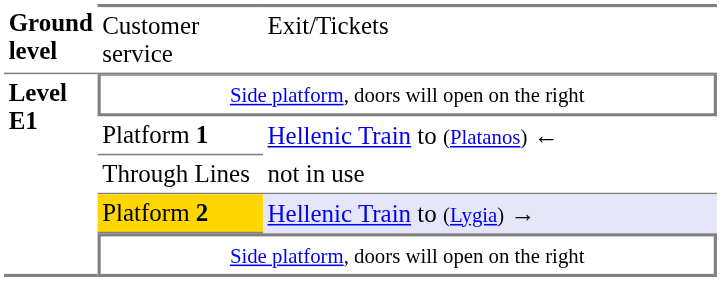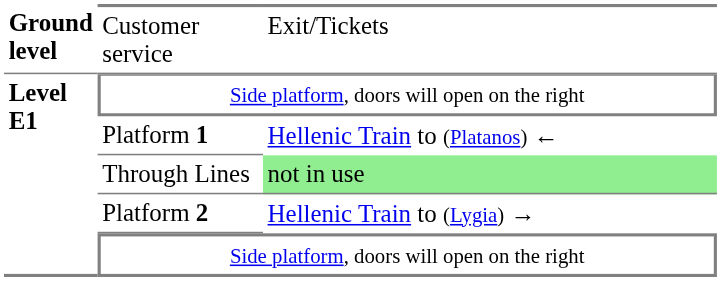(316, 173) no background -> (316, 173) lightgreen background
(155, 212) gold background -> (155, 212) no background
(402, 213) lavender background -> (402, 213) no background
